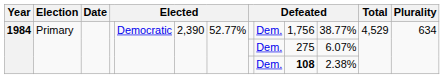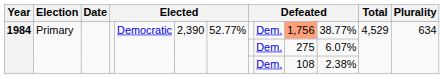(301, 30) no background -> (301, 30) lightsalmon background
(305, 64) bold -> (305, 64) normal
